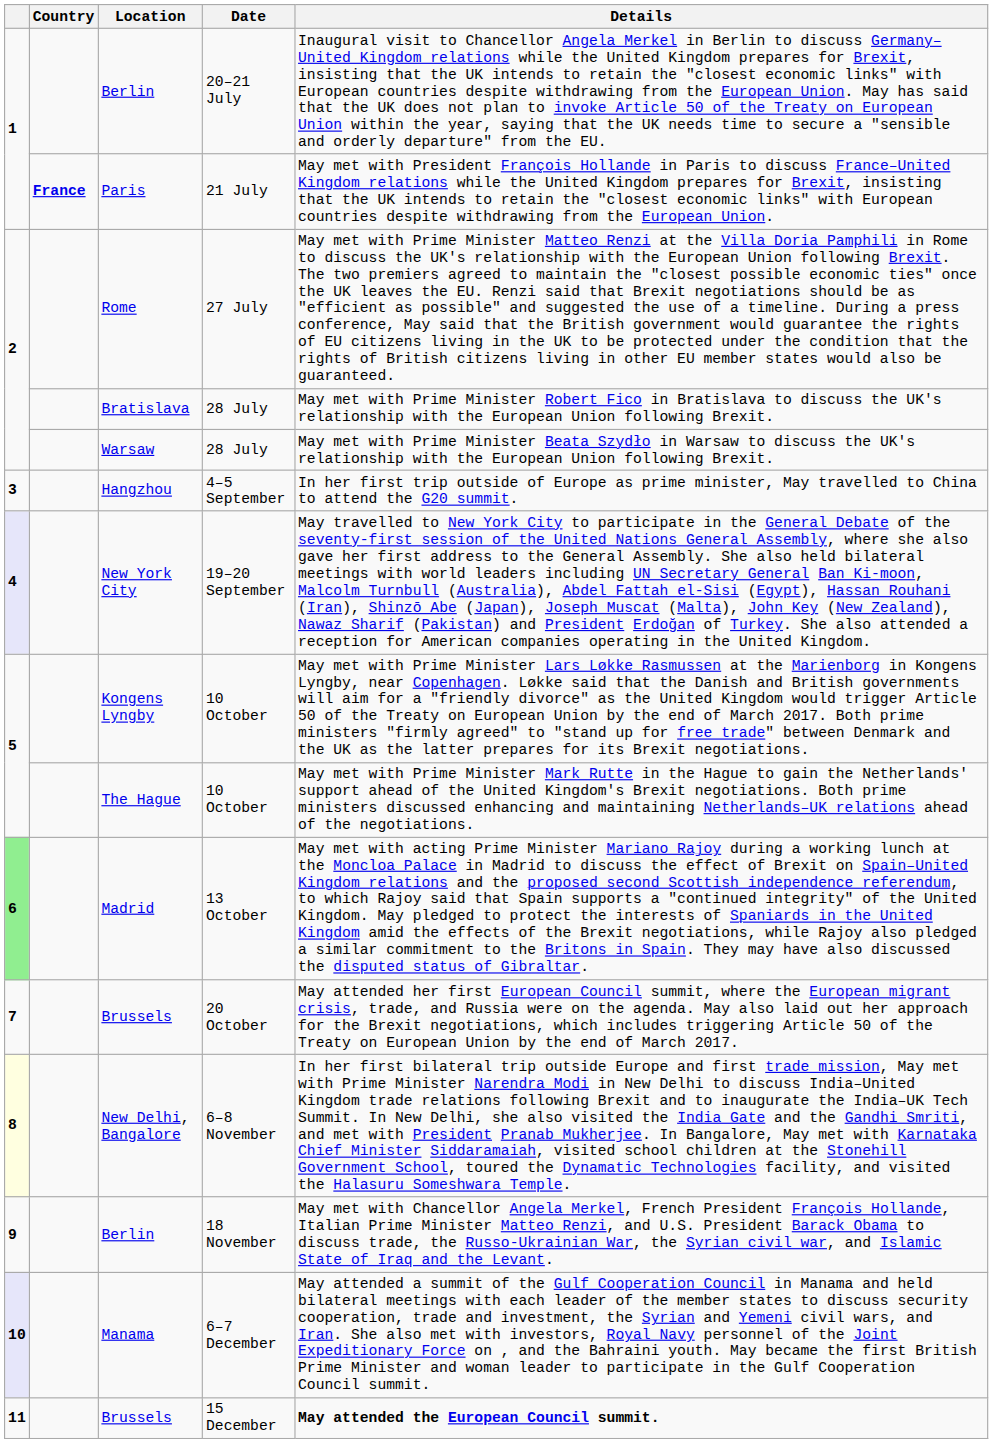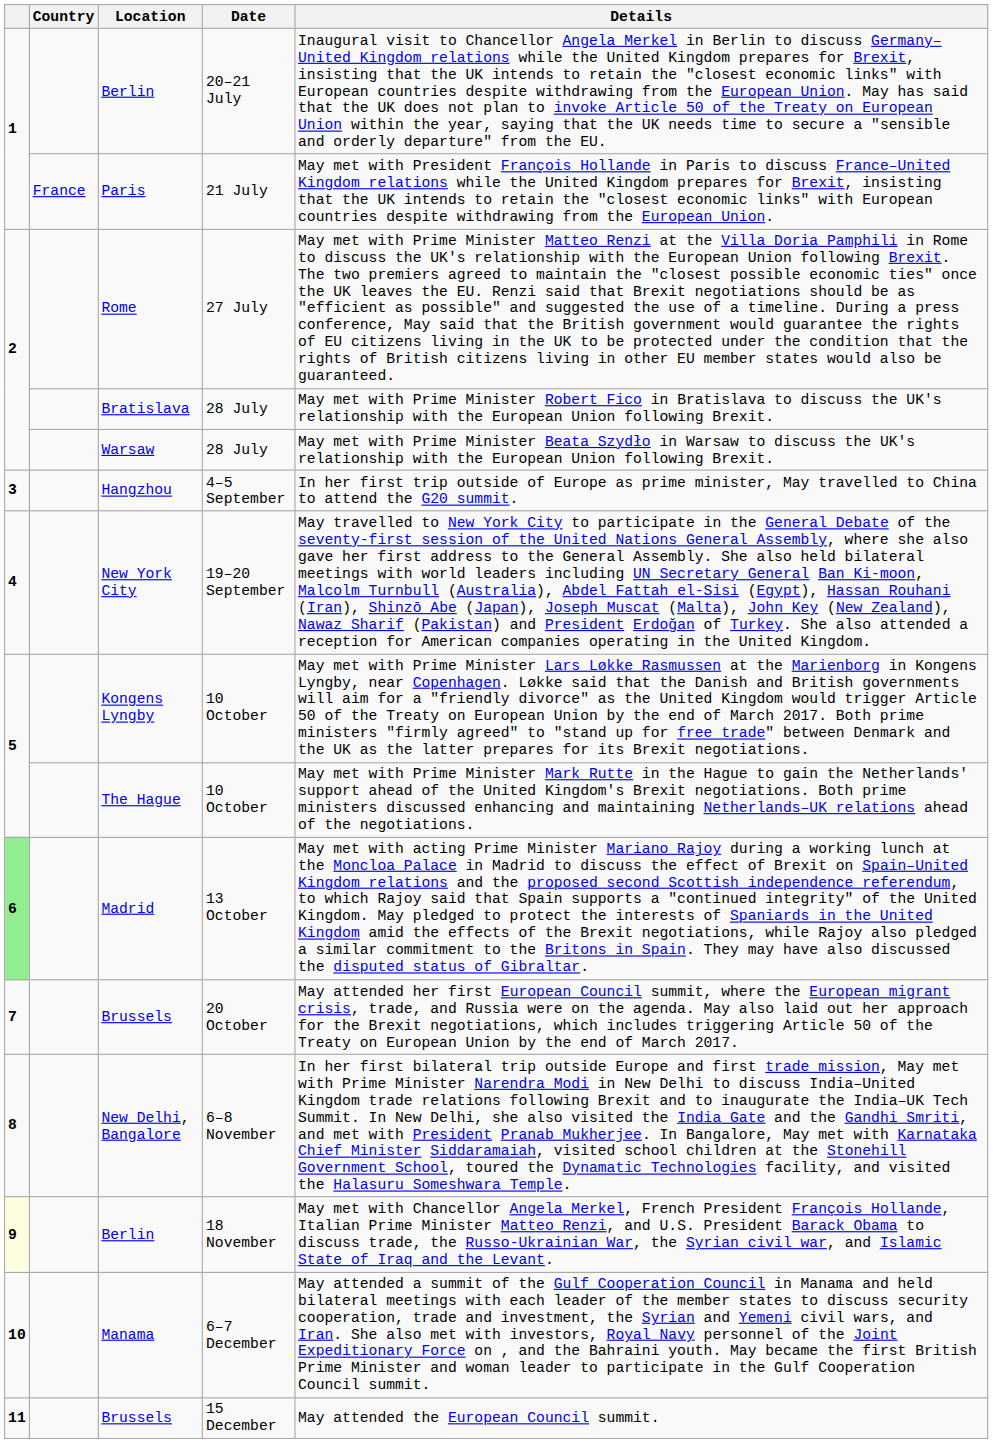(59, 192) bold -> (59, 192) normal
(12, 582) lavender background -> (12, 582) no background
(12, 1126) lightyellow background -> (12, 1126) no background
(12, 1235) no background -> (12, 1235) lightyellow background
(17, 1335) lavender background -> (17, 1335) no background
(479, 1418) bold -> (479, 1418) normal
